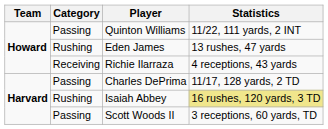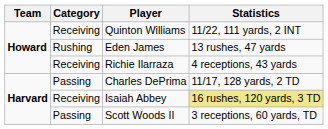(72, 30) Passing -> (76, 30) Receiving
(73, 98) Rushing -> (76, 98) Receiving
